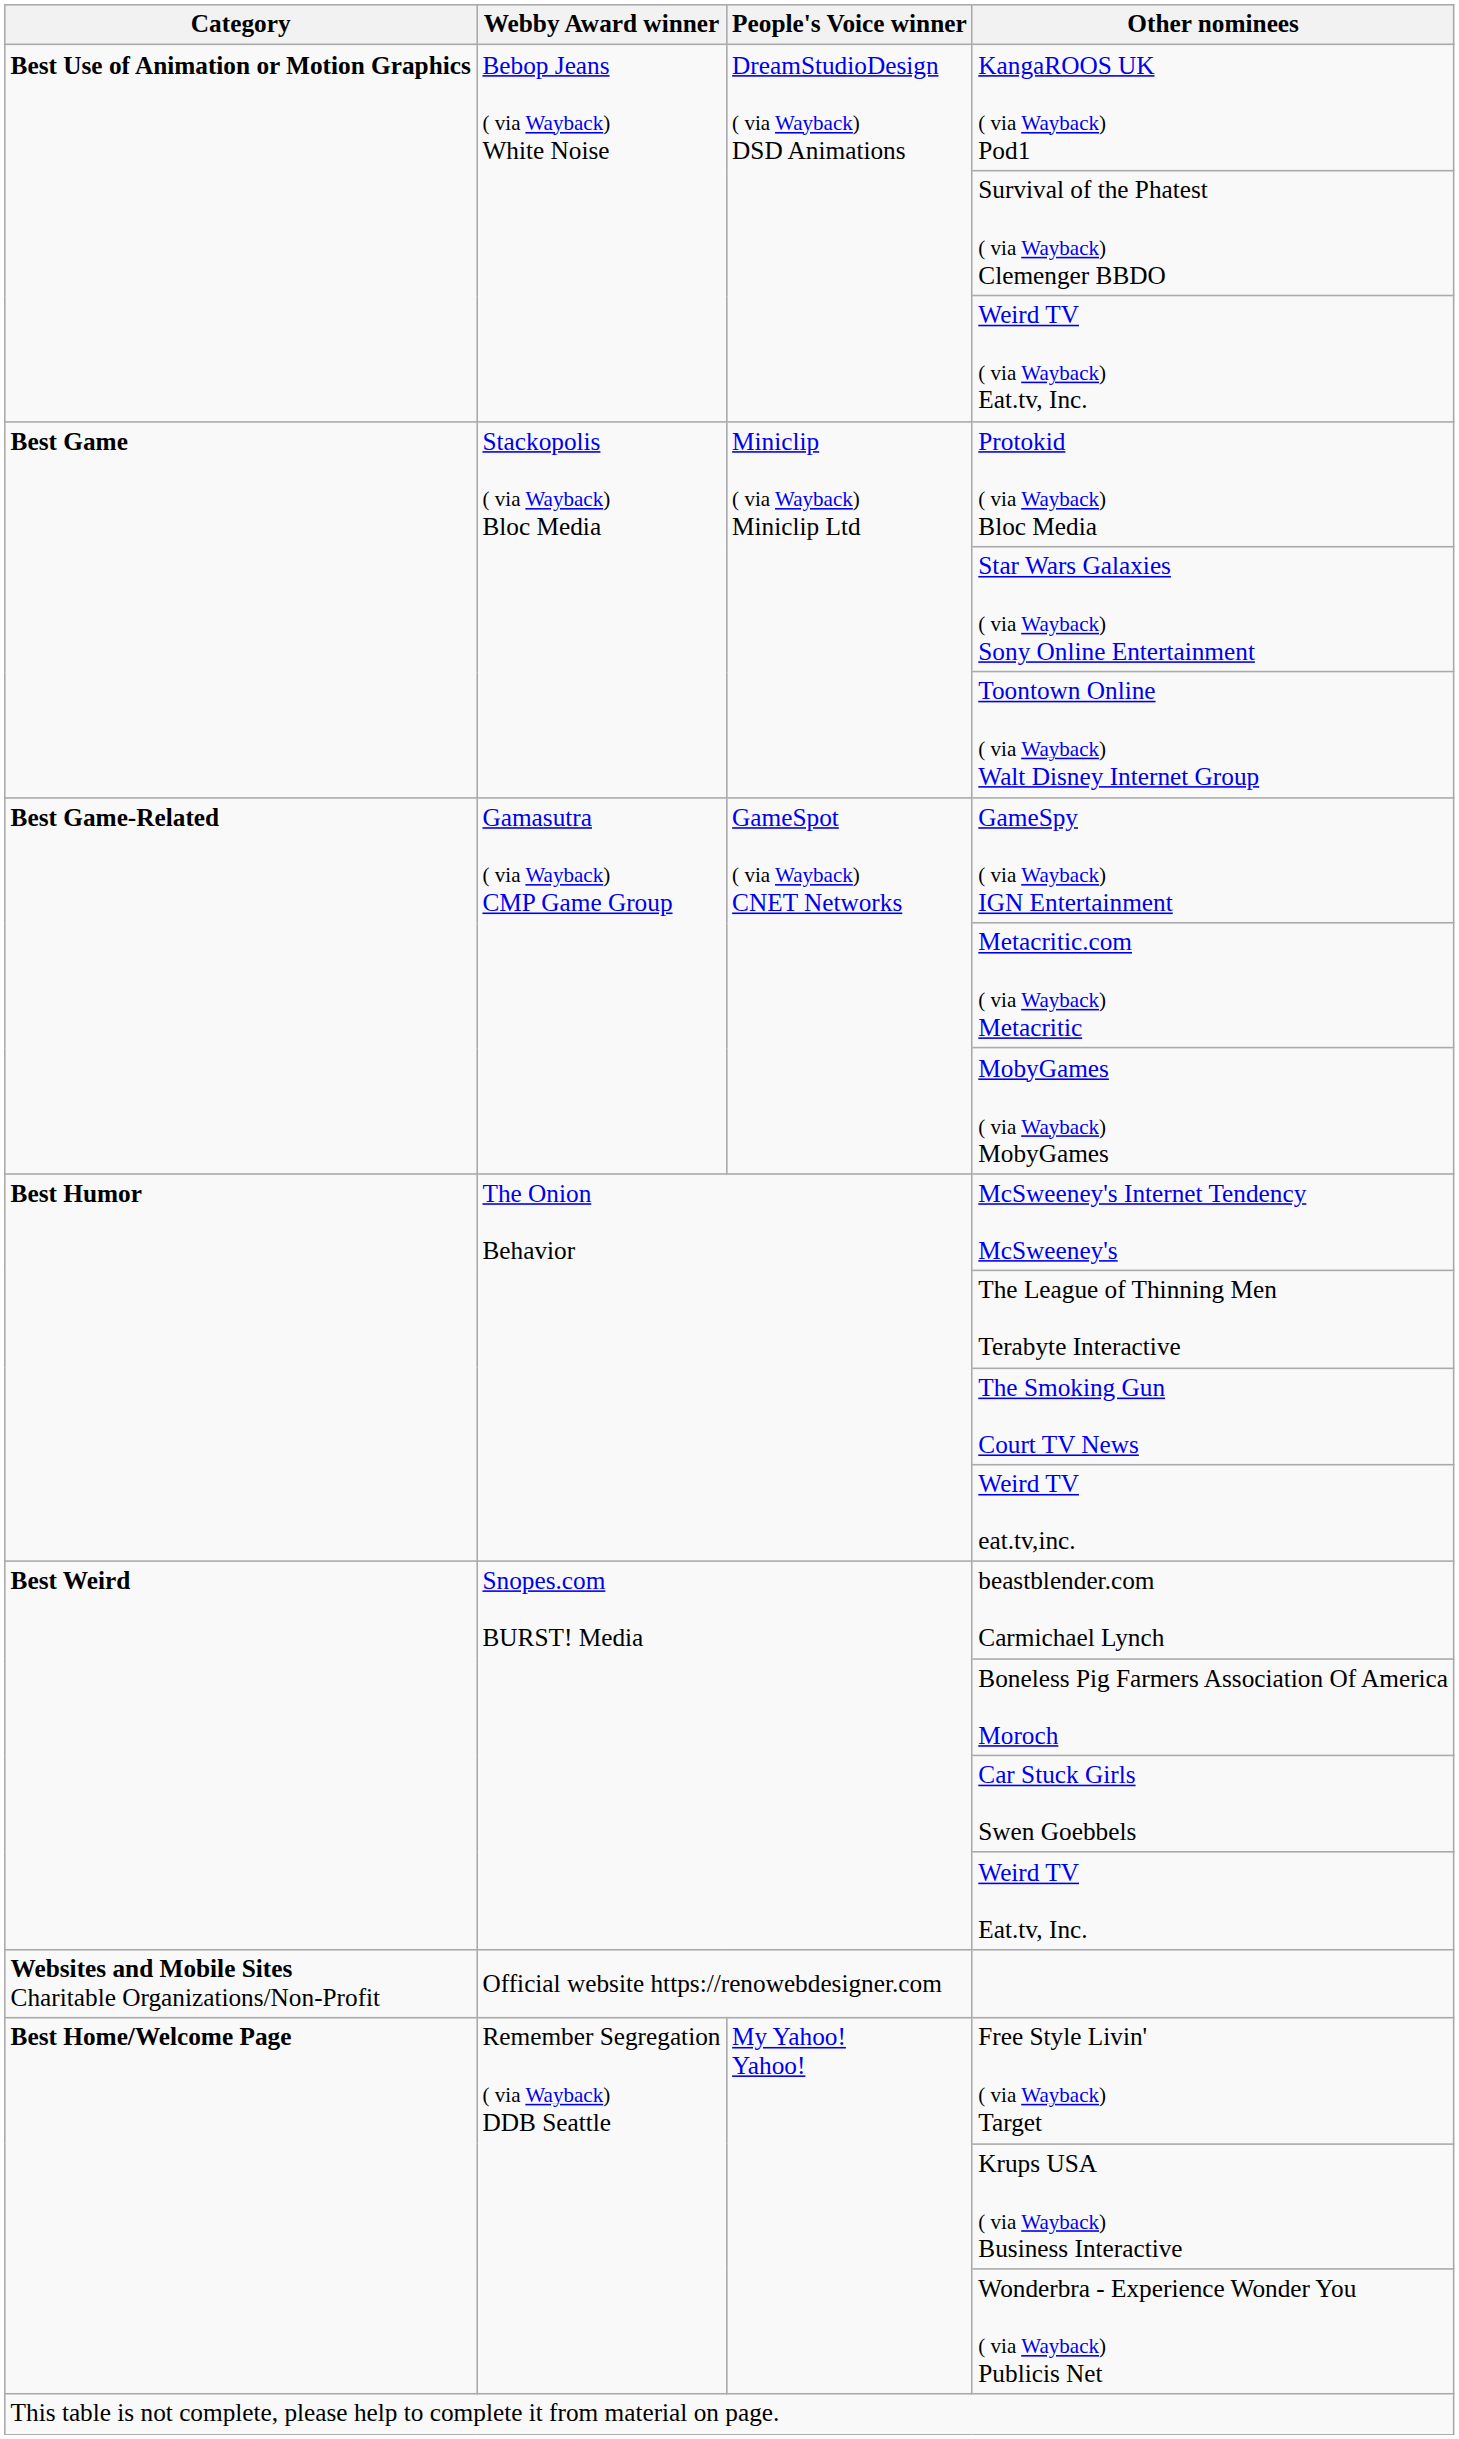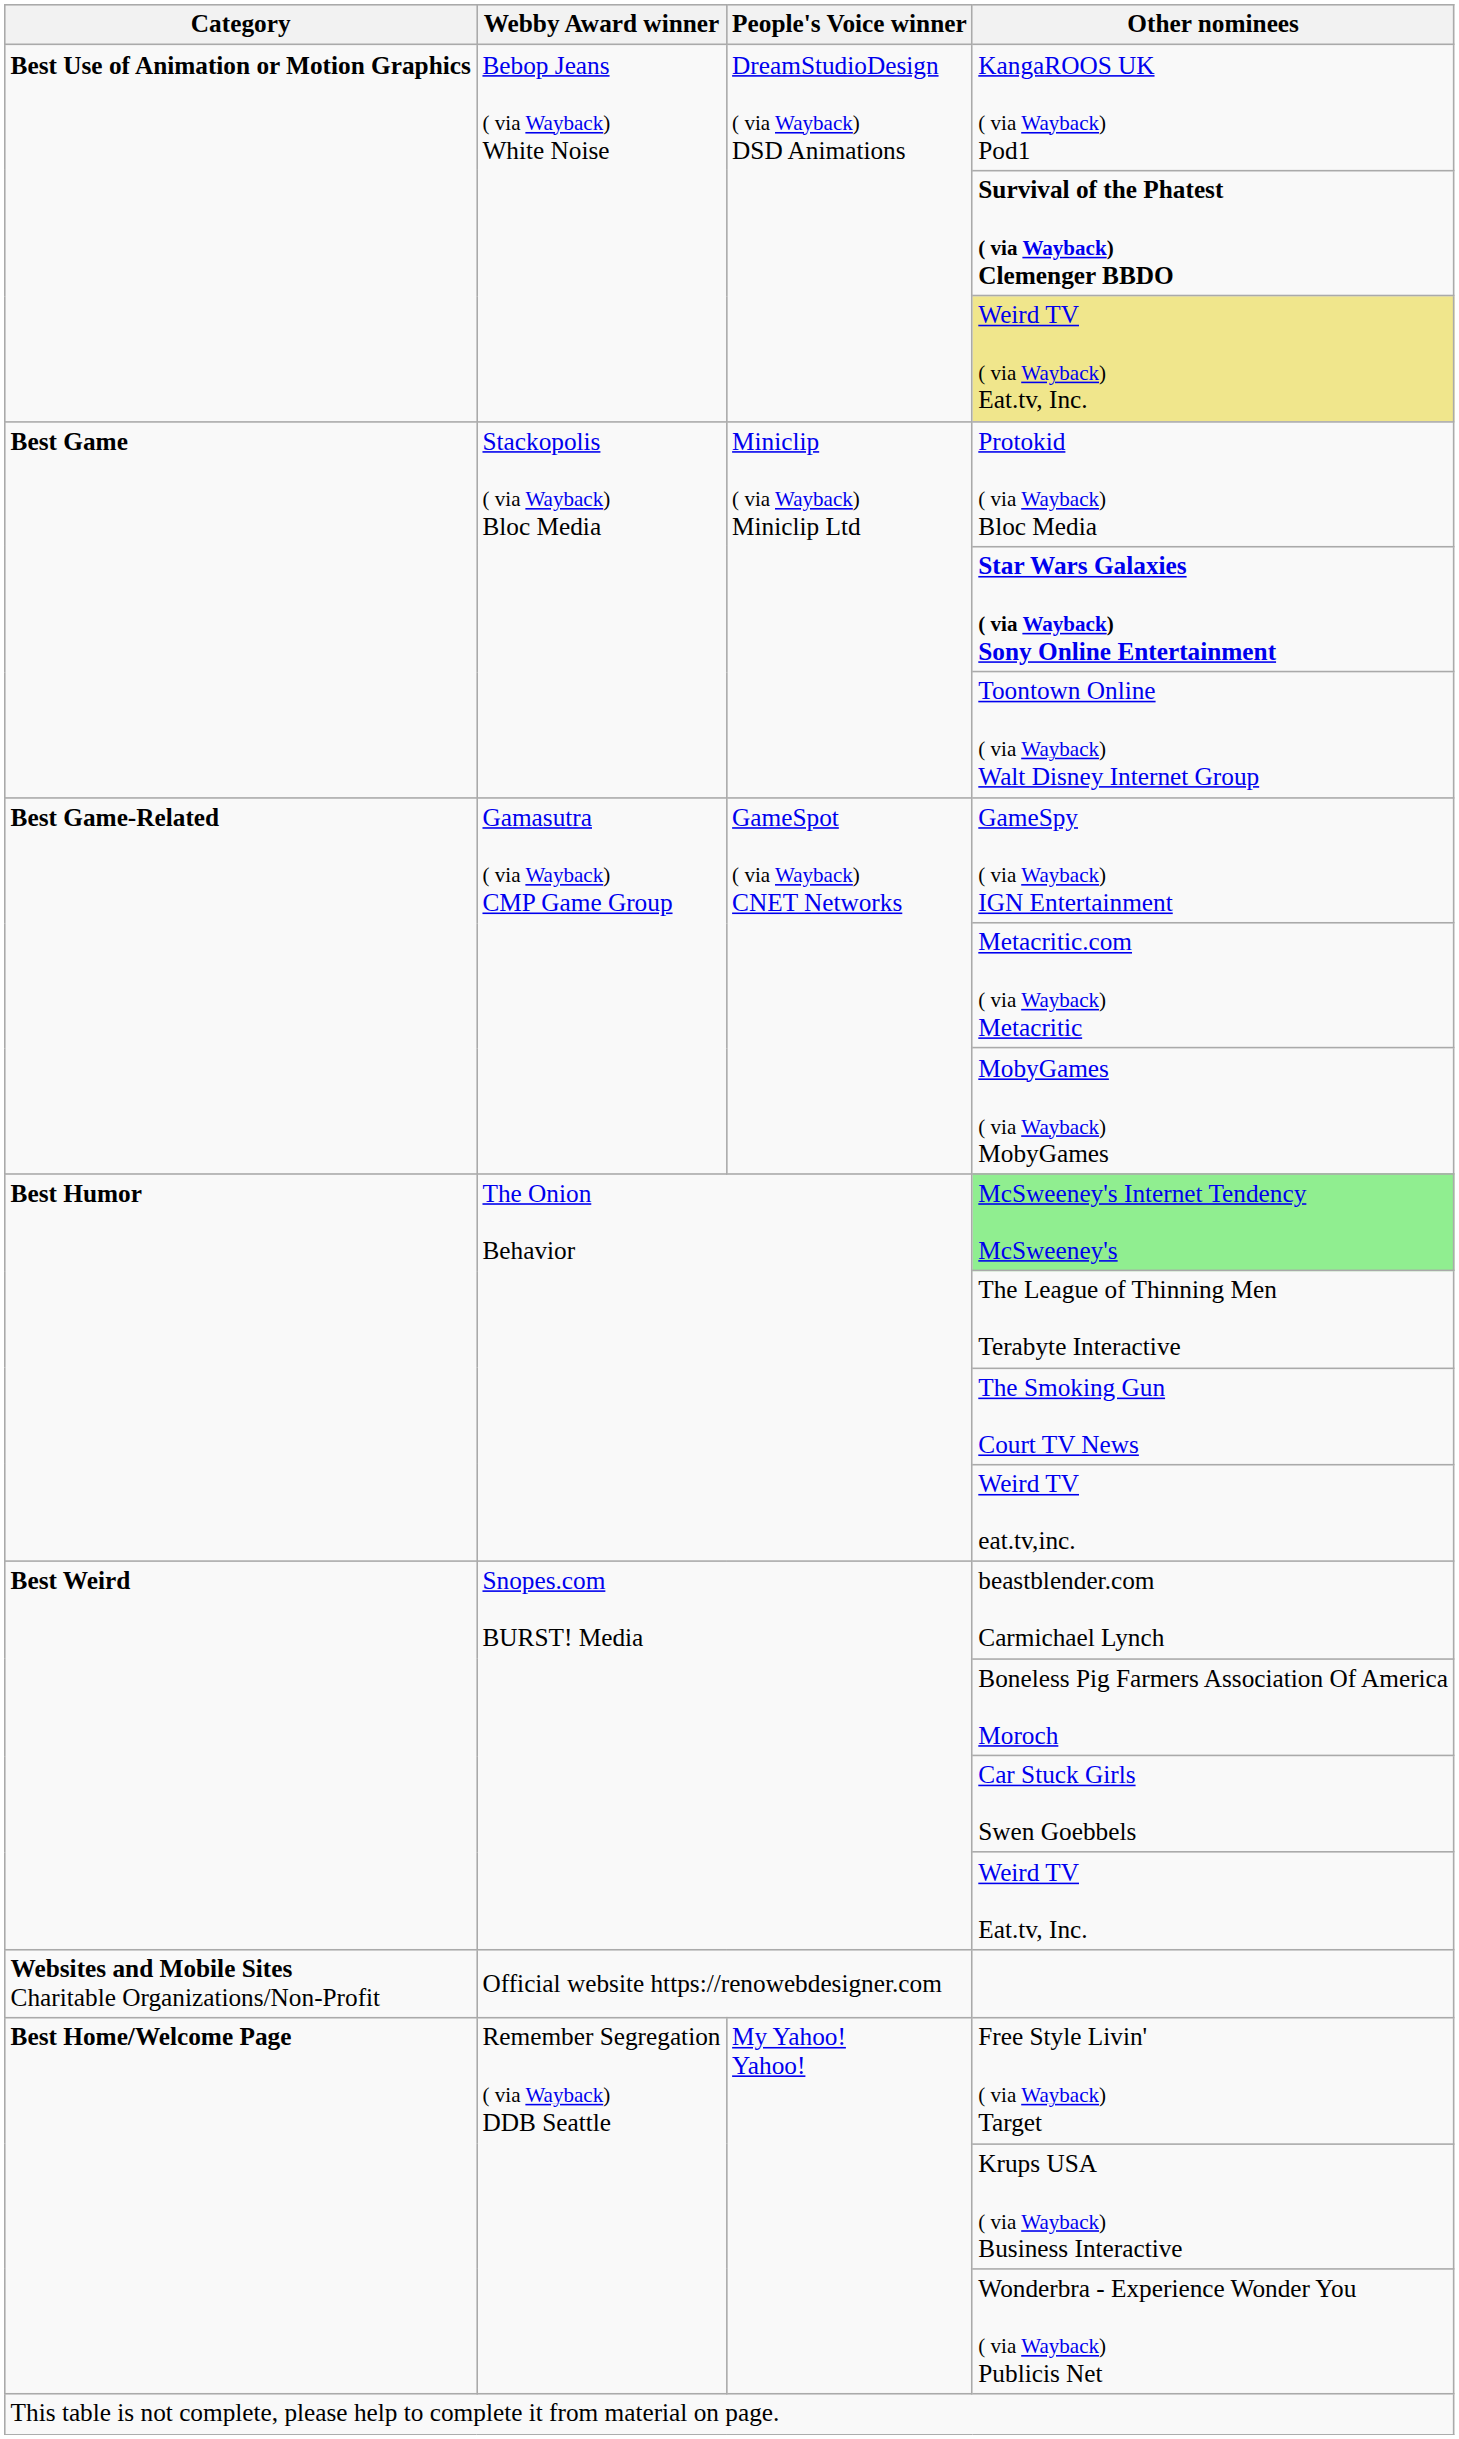(1093, 232) normal -> (1101, 232) bold
(1042, 358) no background -> (1042, 358) khaki background
(1117, 608) normal -> (1127, 608) bold
(1142, 1221) no background -> (1142, 1221) lightgreen background
